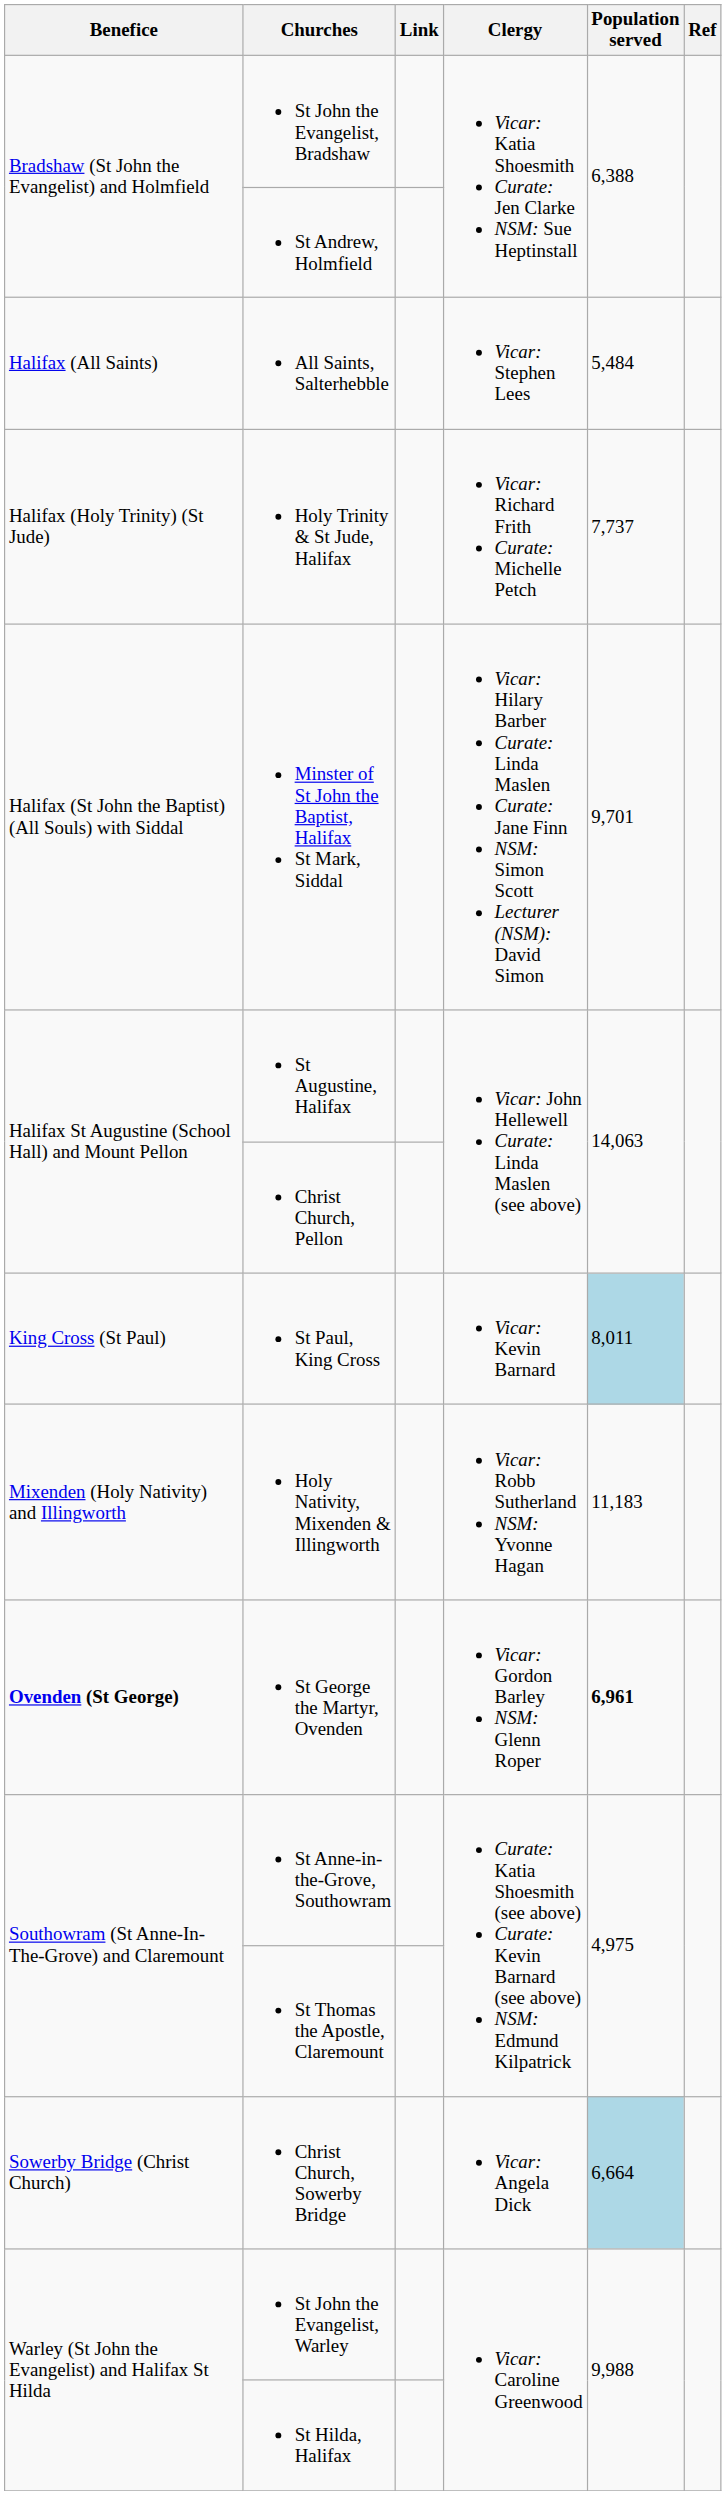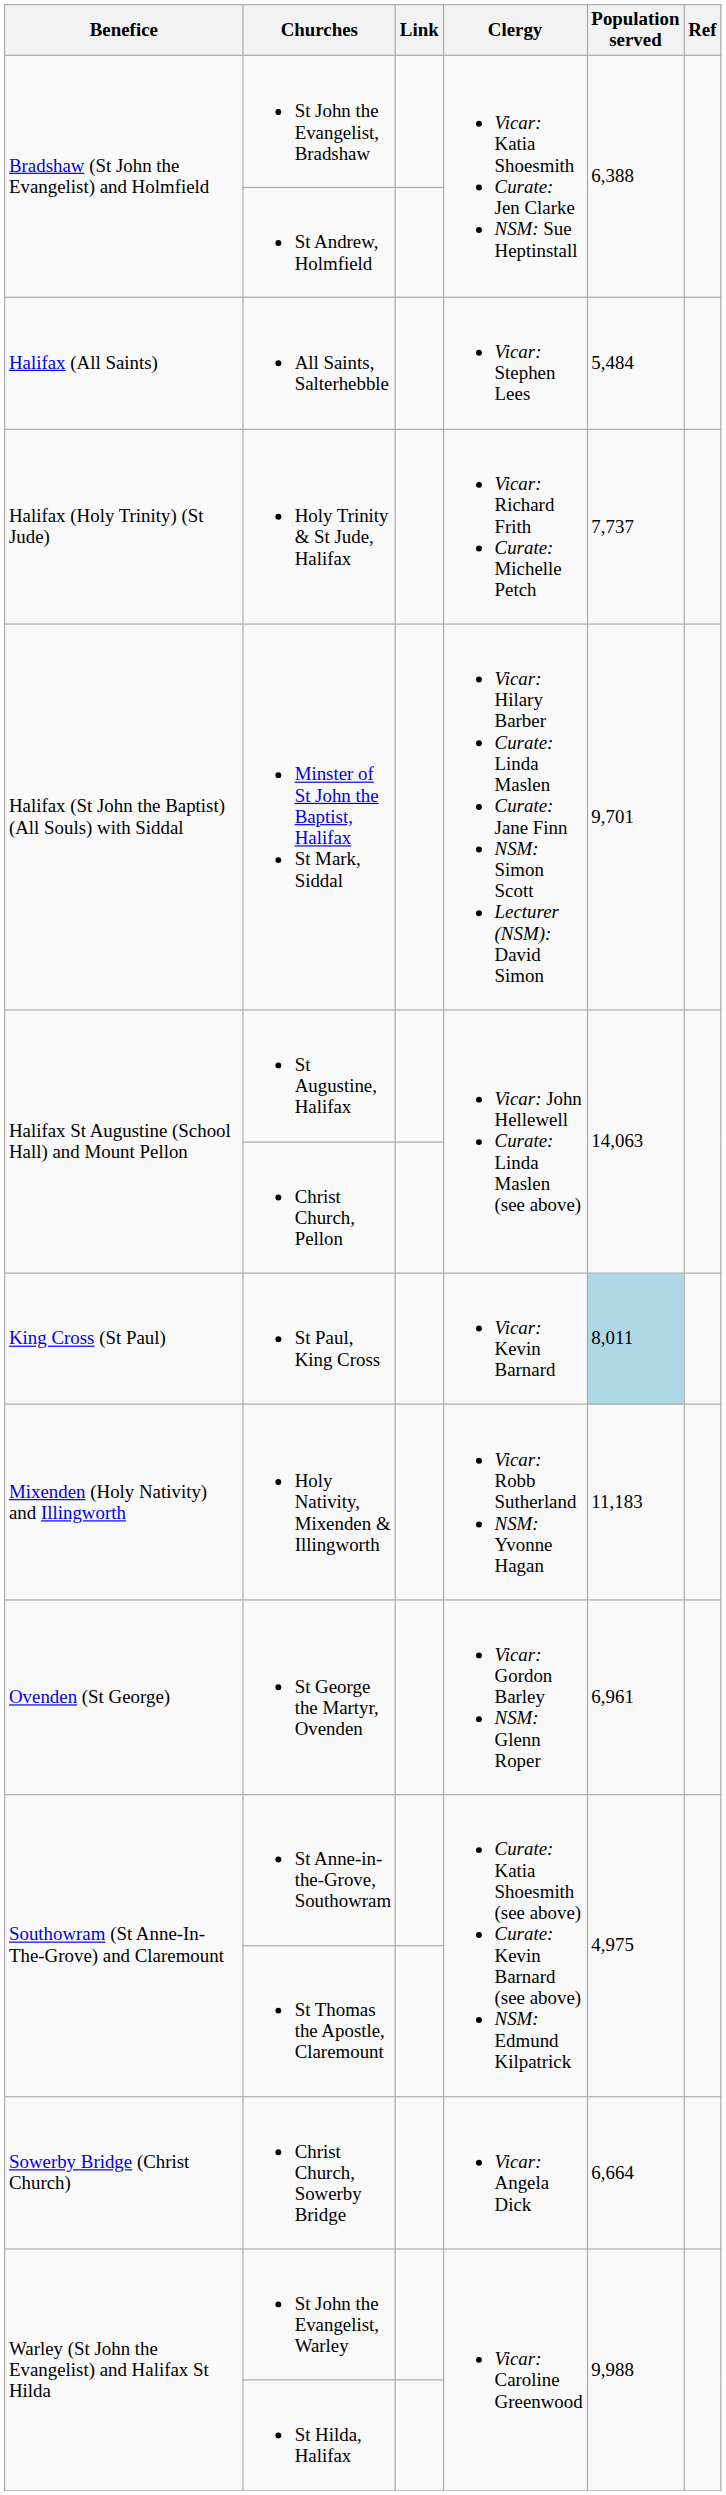(94, 1697) bold -> (90, 1697) normal
(613, 1697) bold -> (613, 1697) normal
(613, 2172) lightblue background -> (613, 2172) no background
